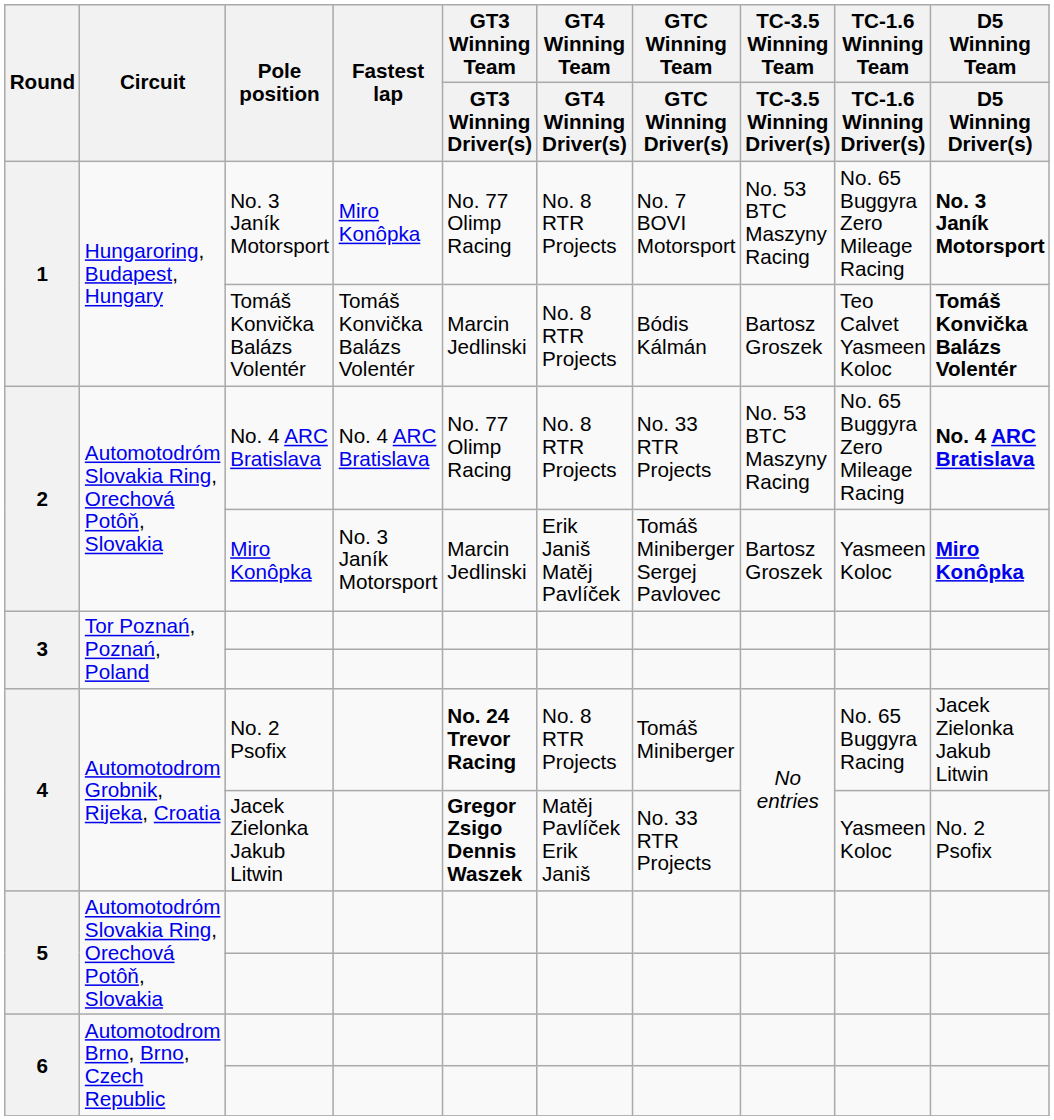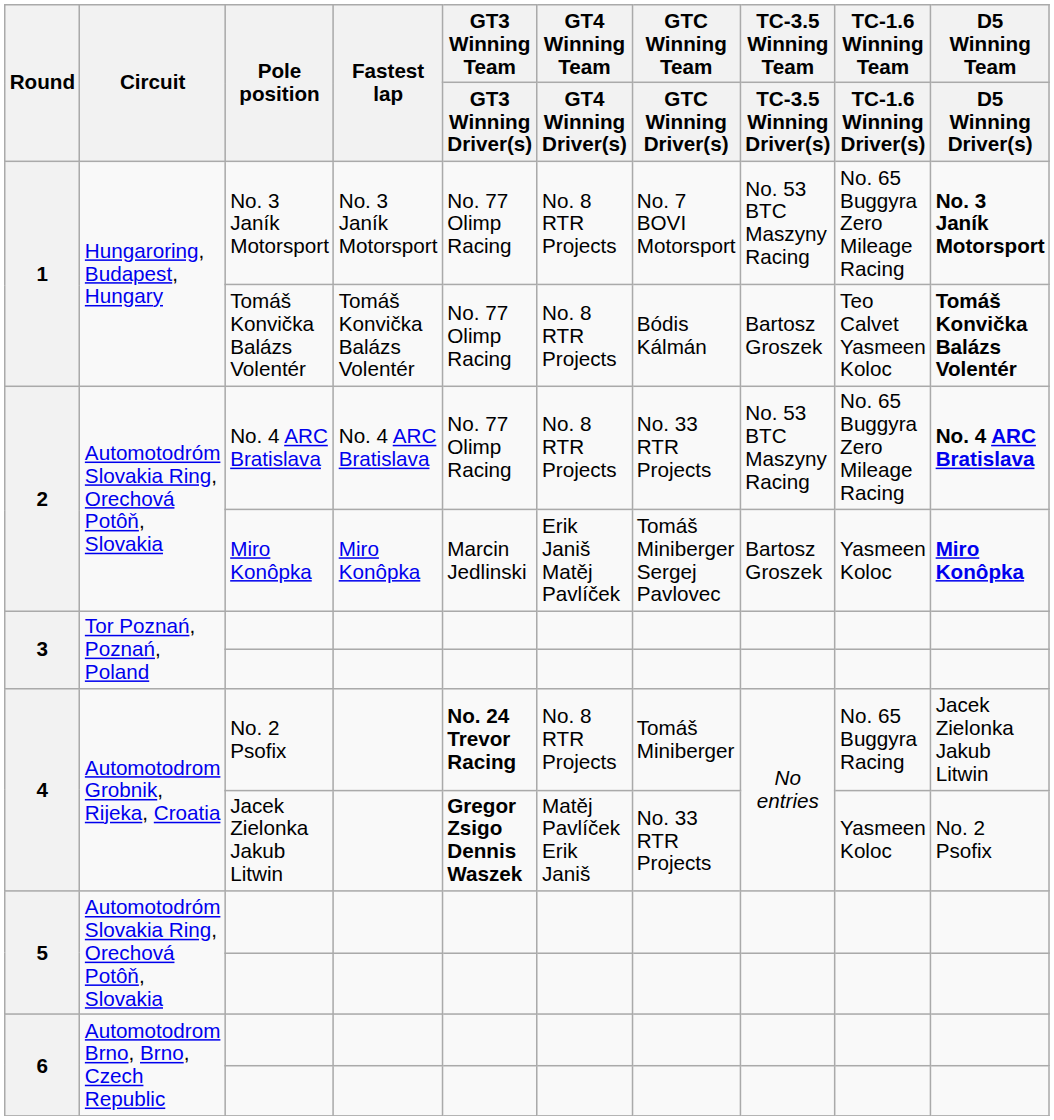(379, 223) Miro Konôpka -> (388, 223) No. 3 Janík Motorsport
(487, 335) Marcin Jedlinski -> (479, 335) No. 77 Olimp Racing
(388, 560) No. 3 Janík Motorsport -> (379, 560) Miro Konôpka
